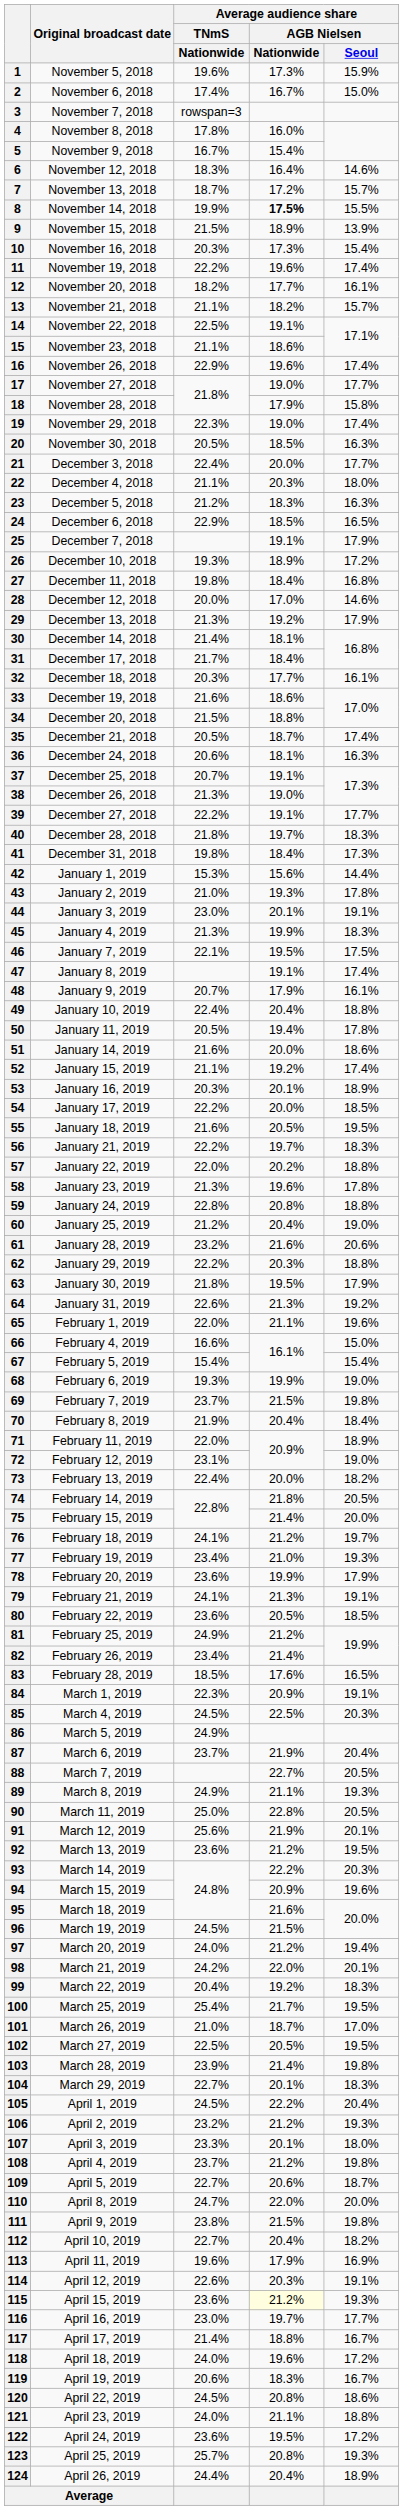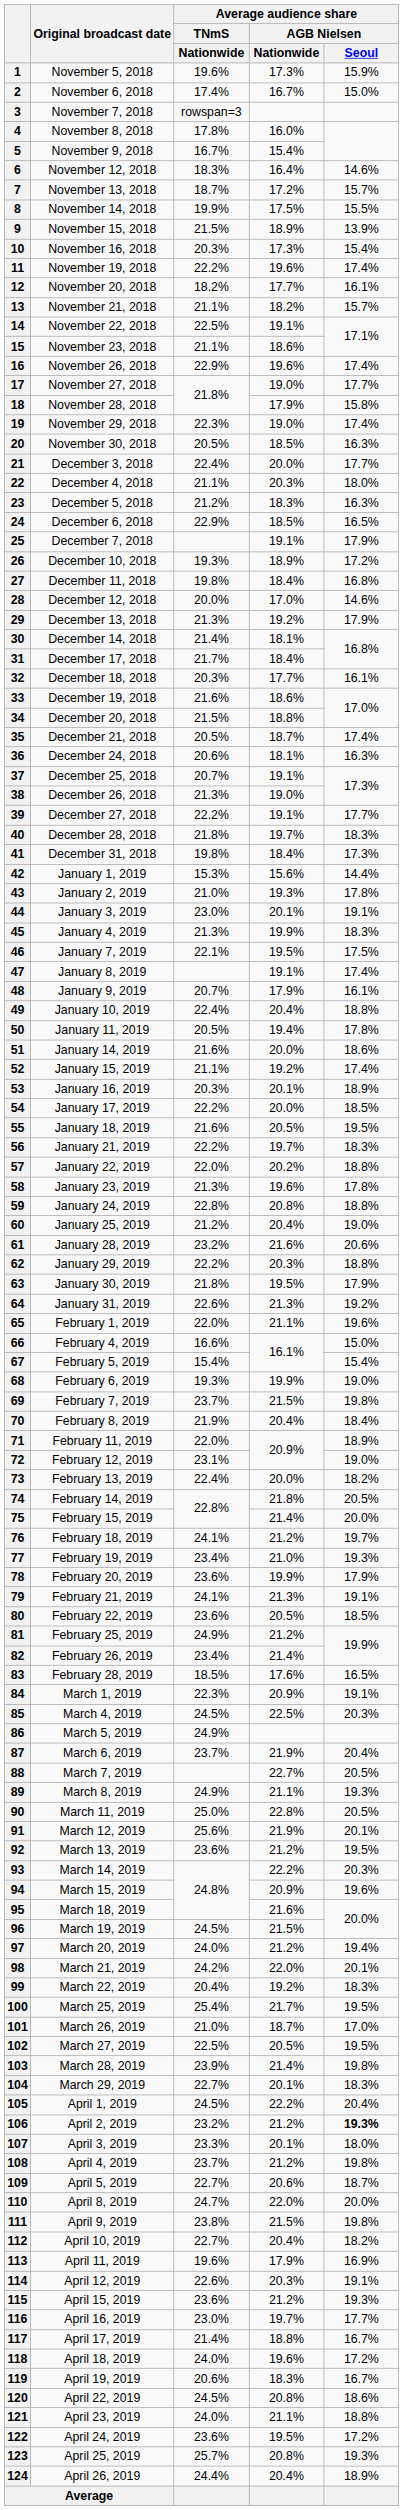(286, 209) bold -> (286, 209) normal
(361, 2124) normal -> (361, 2124) bold
(286, 2300) lightyellow background -> (286, 2300) no background
